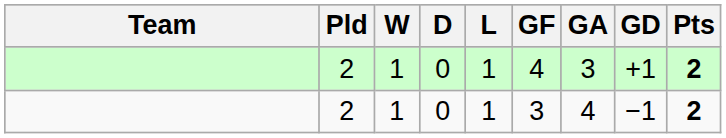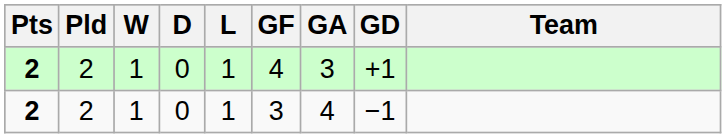columns swapped: (162, 25) <-> (694, 25)
